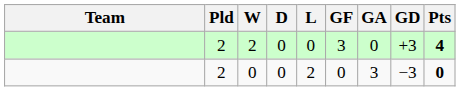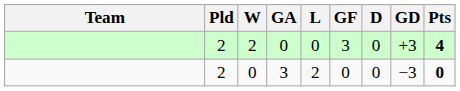columns swapped: (282, 18) <-> (374, 18)
